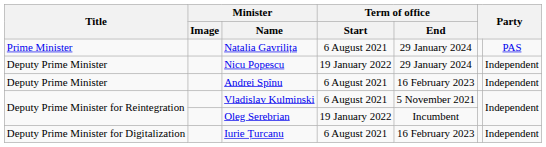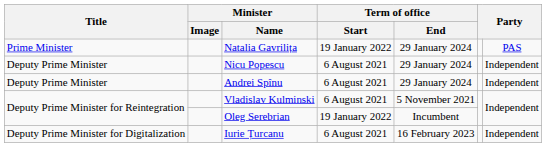(355, 47) 6 August 2021 -> (356, 47) 19 January 2022
(356, 64) 19 January 2022 -> (355, 64) 6 August 2021
(436, 82) 16 February 2023 -> (436, 82) 29 January 2024
